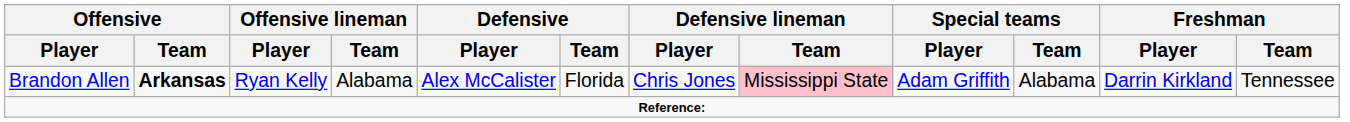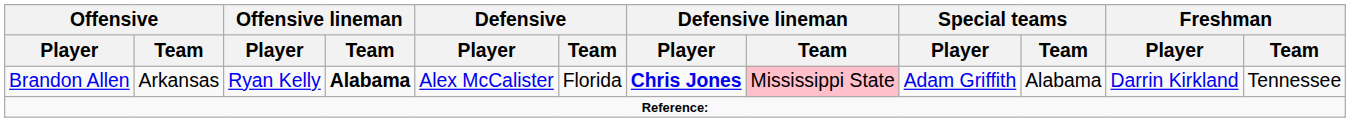(182, 81) bold -> (179, 81) normal
(374, 81) normal -> (370, 81) bold
(684, 81) normal -> (686, 81) bold
